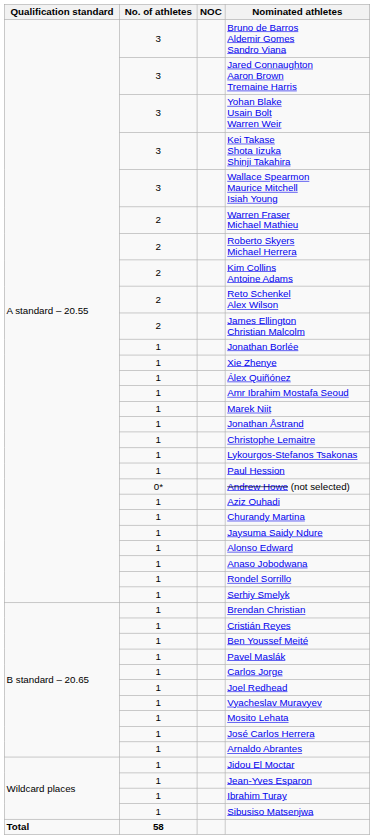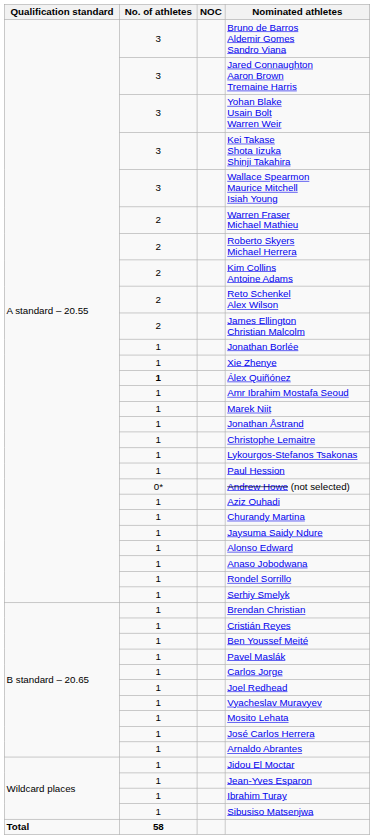(158, 378) normal -> (158, 378) bold
